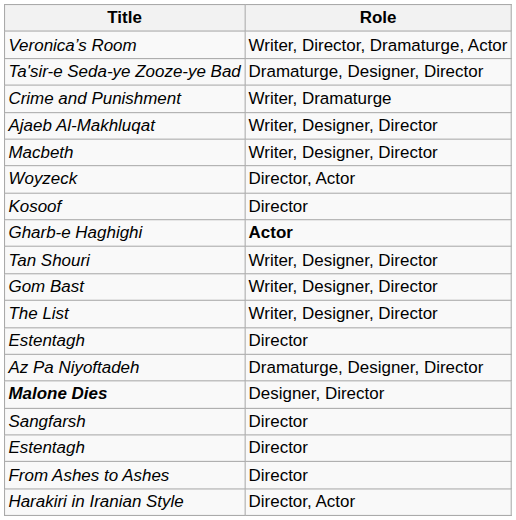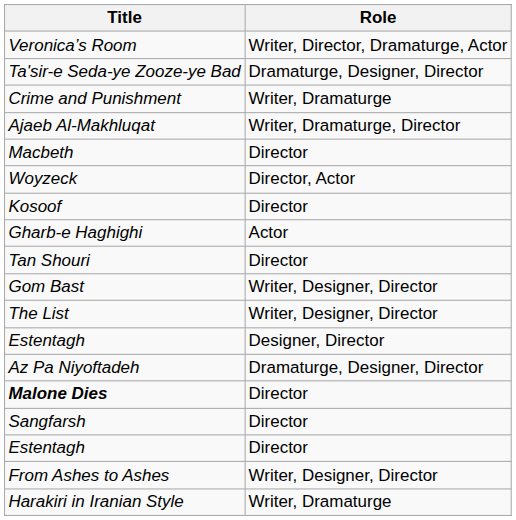(343, 125) Writer, Designer, Director -> (354, 125) Writer, Dramaturge, Director
(343, 152) Writer, Designer, Director -> (278, 152) Director
(271, 233) bold -> (268, 233) normal
(343, 260) Writer, Designer, Director -> (278, 260) Director
(278, 340) Director -> (316, 340) Designer, Director
(316, 394) Designer, Director -> (278, 394) Director
(278, 475) Director -> (343, 475) Writer, Designer, Director
(302, 502) Director, Actor -> (320, 502) Writer, Dramaturge
